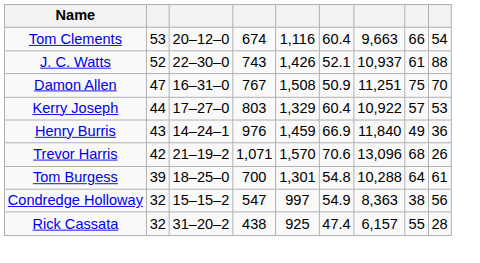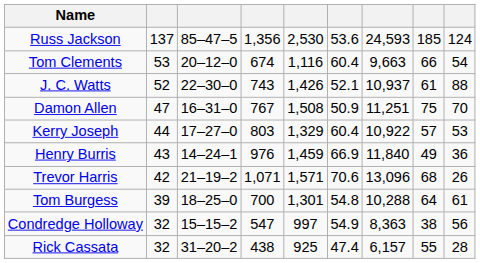+ row: (75, 39)
(297, 154) 1,570 -> (305, 177) 1,571
